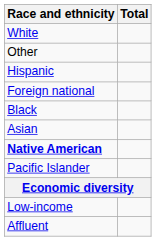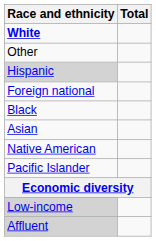(23, 33) normal -> (24, 33) bold
(30, 71) no background -> (30, 71) lightgrey background
(55, 149) bold -> (51, 149) normal
(40, 206) no background -> (40, 206) lightgrey background
(28, 226) no background -> (28, 226) lightgrey background
